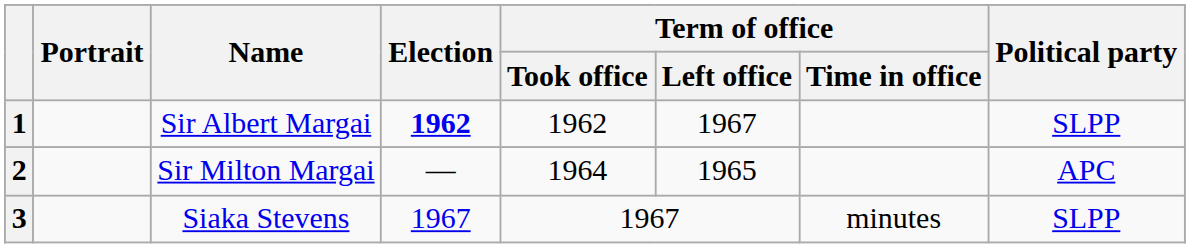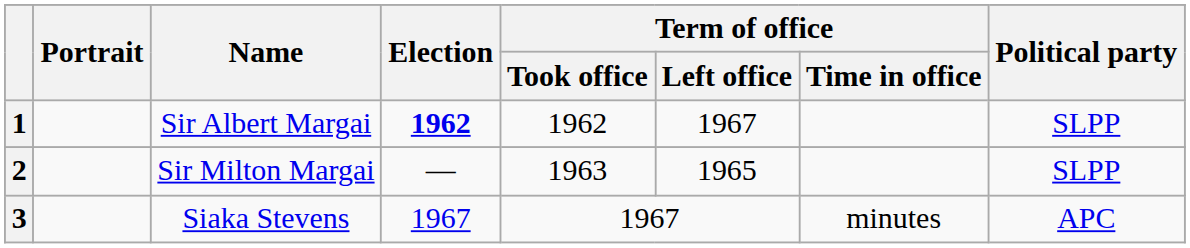(577, 170) 1964 -> (577, 170) 1963
(1086, 170) APC -> (1086, 170) SLPP
(1086, 218) SLPP -> (1086, 218) APC
